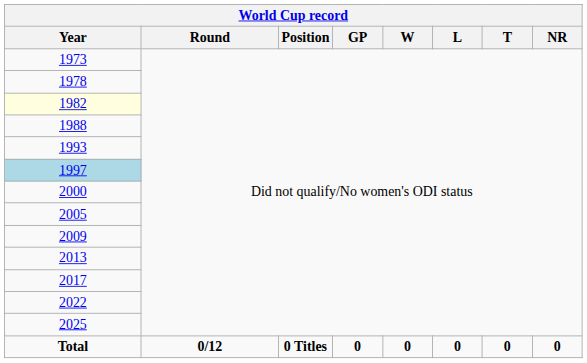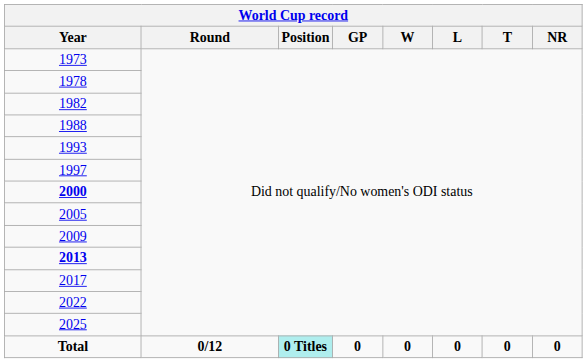(73, 103) lightyellow background -> (73, 103) no background
(73, 170) lightblue background -> (73, 170) no background
(73, 192) normal -> (73, 192) bold
(73, 258) normal -> (73, 258) bold
(305, 346) no background -> (305, 346) paleturquoise background
